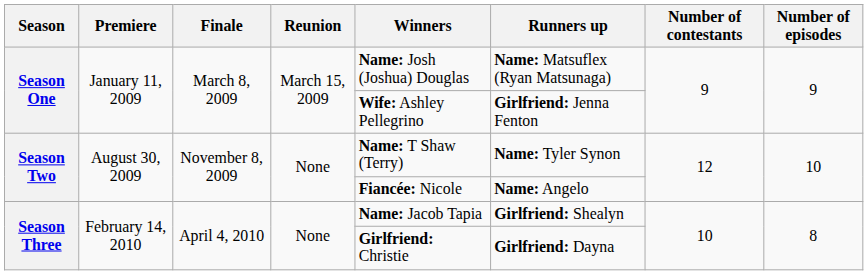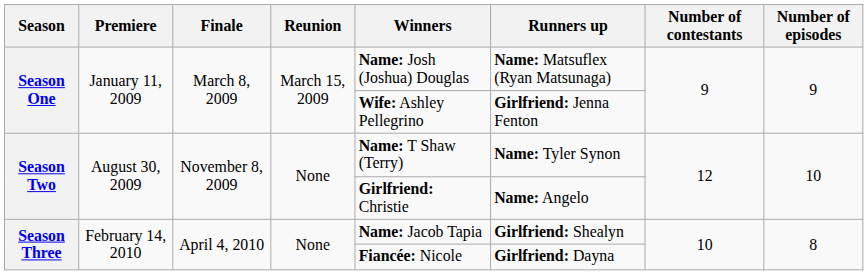(410, 188) Fiancée: Nicole -> (396, 197) Girlfriend: Christie
(396, 247) Girlfriend: Christie -> (410, 256) Fiancée: Nicole
